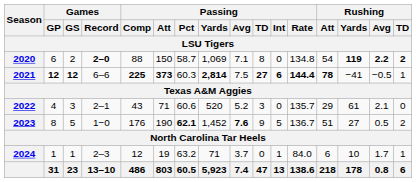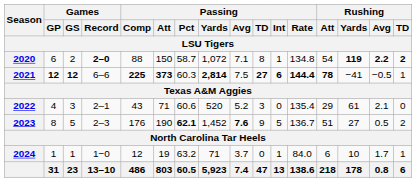(214, 59) 1,069 -> (214, 59) 1,072
(279, 59) 0 -> (279, 59) 1
(302, 106) 135.7 -> (302, 106) 135.4
(101, 122) 1−0 -> (101, 122) 2–3
(101, 153) 2–3 -> (101, 153) 1−0
